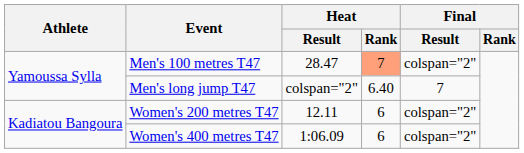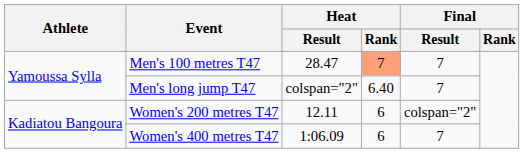(440, 64) colspan="2" -> (440, 64) 7
(440, 136) colspan="2" -> (440, 136) 7
